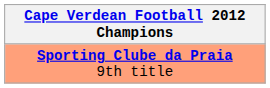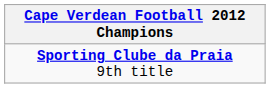(135, 64) lightsalmon background -> (135, 64) no background
